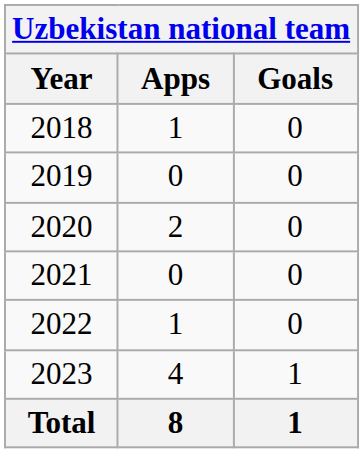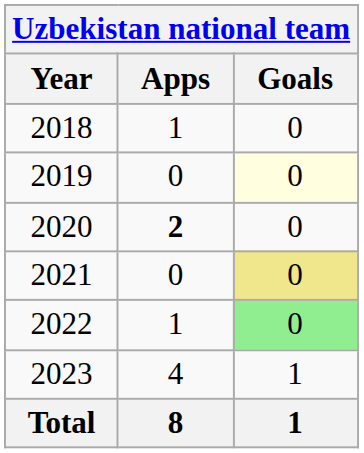(295, 176) no background -> (295, 176) lightyellow background
(176, 226) normal -> (176, 226) bold
(295, 275) no background -> (295, 275) khaki background
(295, 324) no background -> (295, 324) lightgreen background
